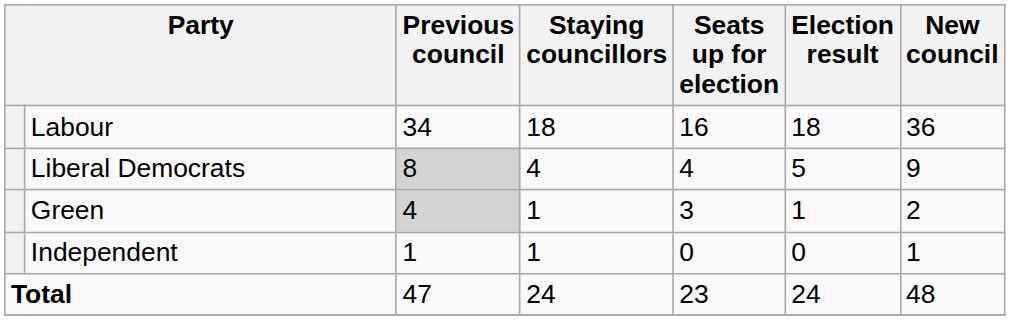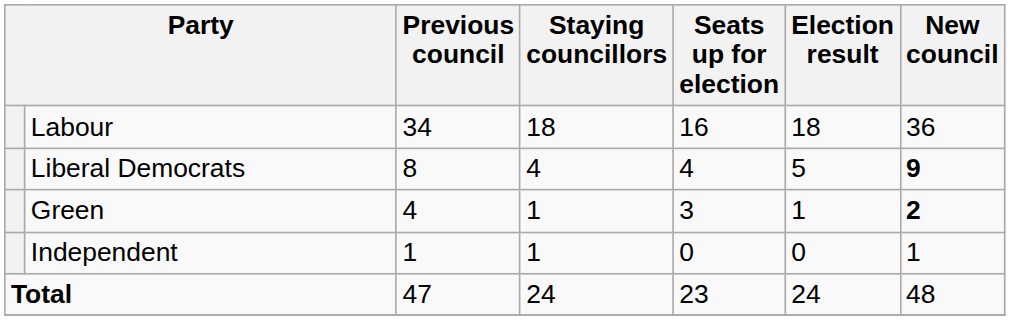(410, 168) lightgrey background -> (410, 168) no background
(913, 168) normal -> (913, 168) bold
(410, 210) lightgrey background -> (410, 210) no background
(913, 210) normal -> (913, 210) bold
